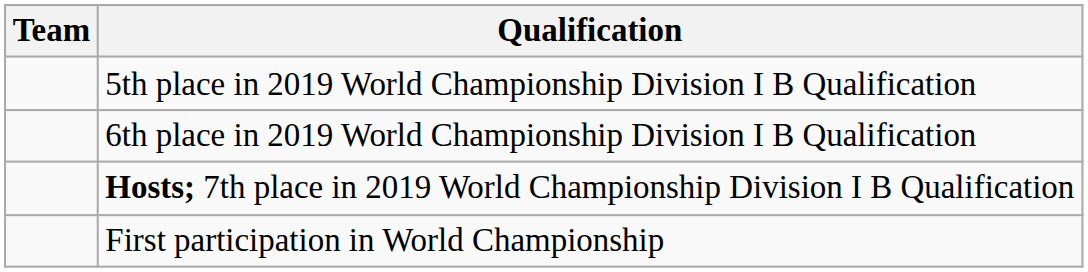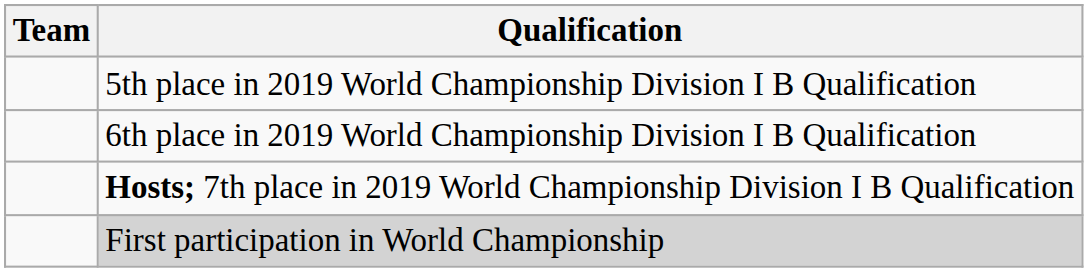(385, 239) no background -> (385, 239) lightgrey background
